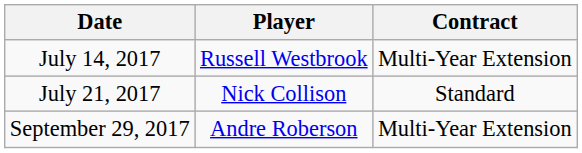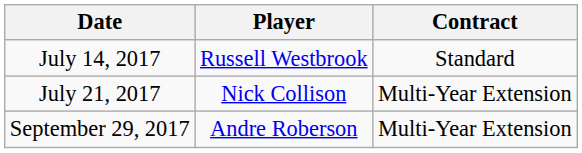(475, 57) Multi-Year Extension -> (475, 57) Standard
(475, 93) Standard -> (475, 93) Multi-Year Extension
